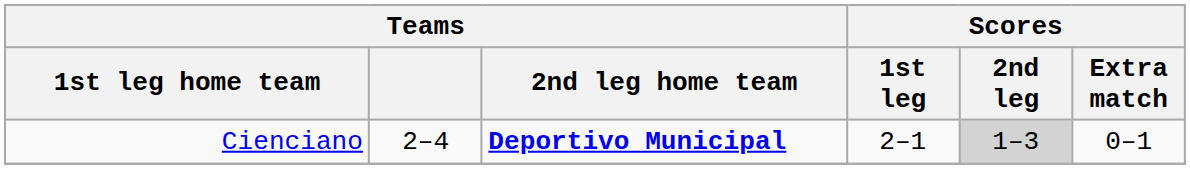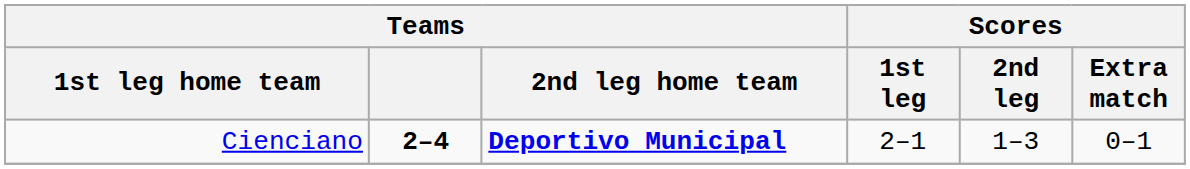(426, 142) normal -> (426, 142) bold
(1016, 142) lightgrey background -> (1016, 142) no background
